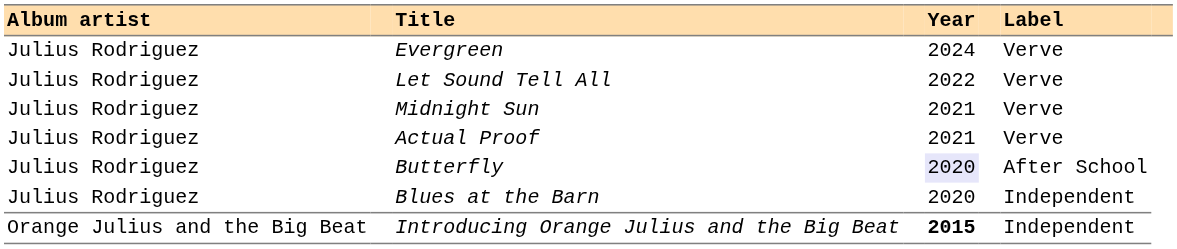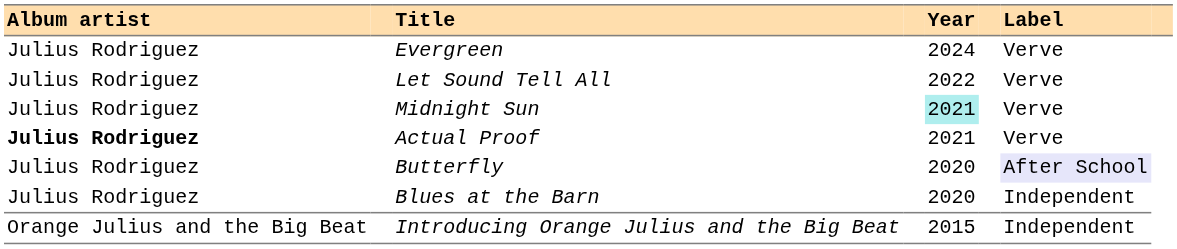(952, 109) no background -> (952, 109) paleturquoise background
(103, 139) normal -> (103, 139) bold
(952, 168) lavender background -> (952, 168) no background
(1075, 168) no background -> (1075, 168) lavender background
(952, 228) bold -> (952, 228) normal
